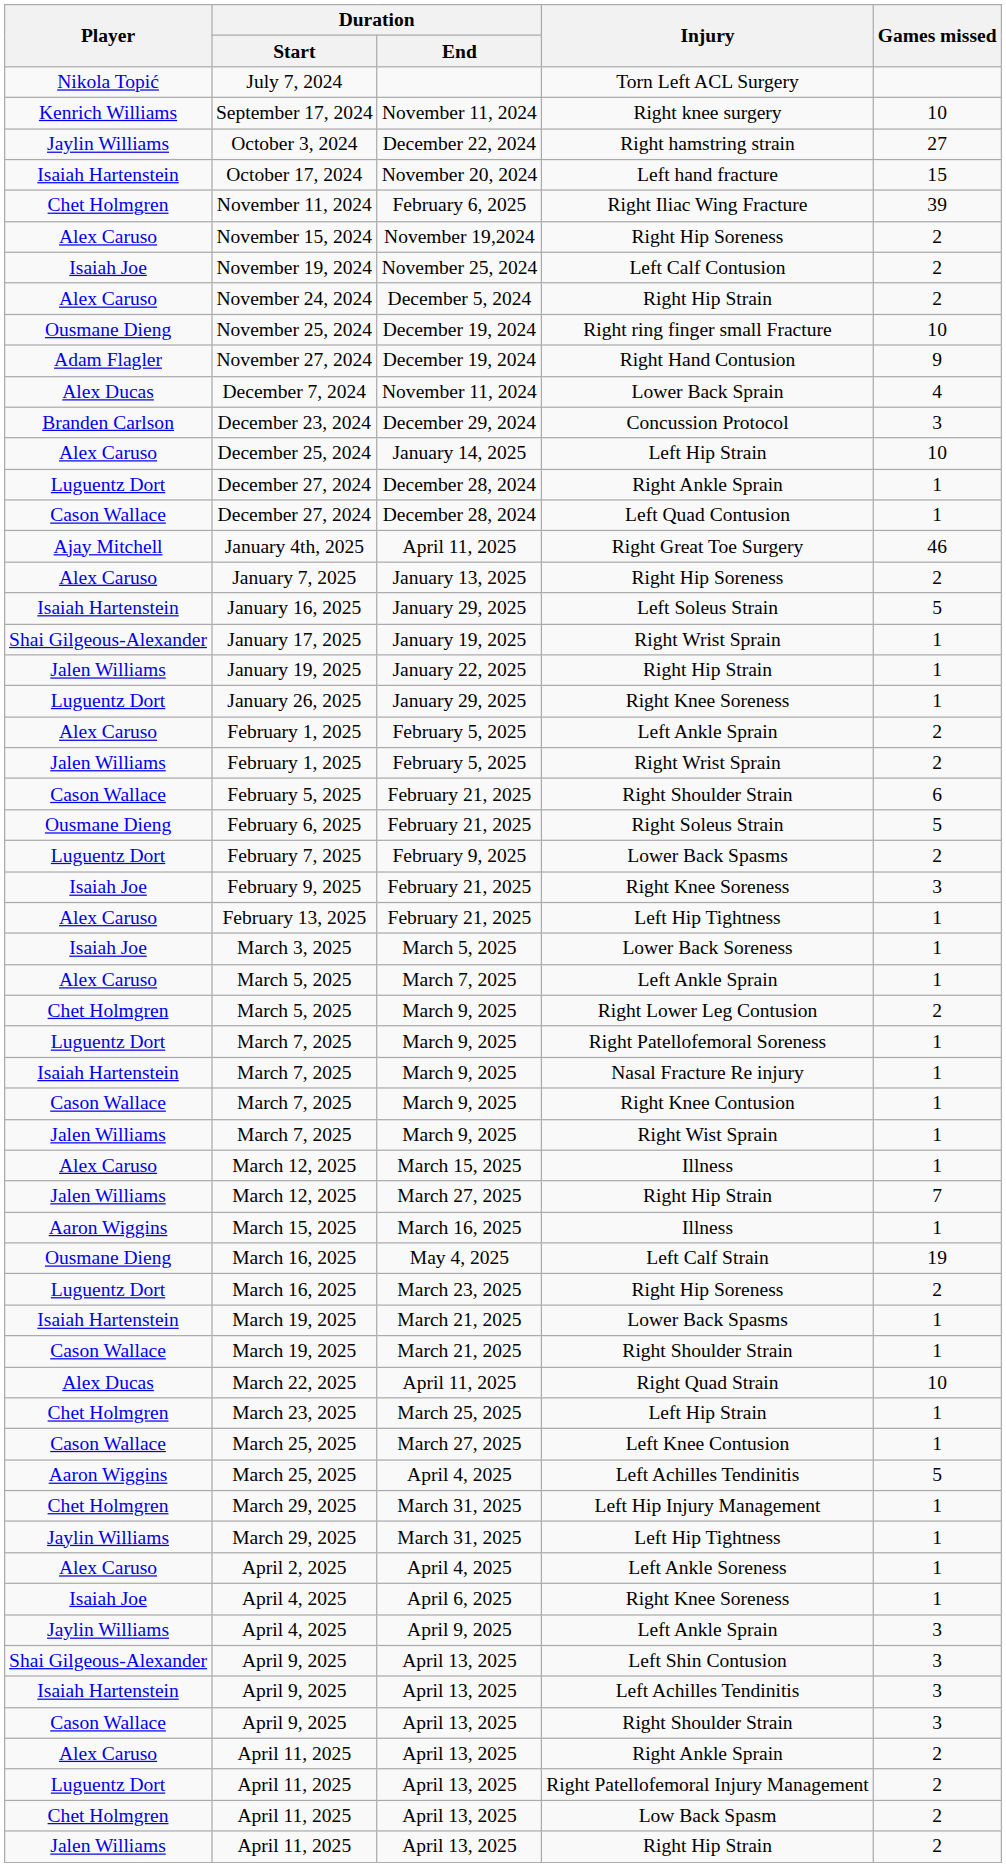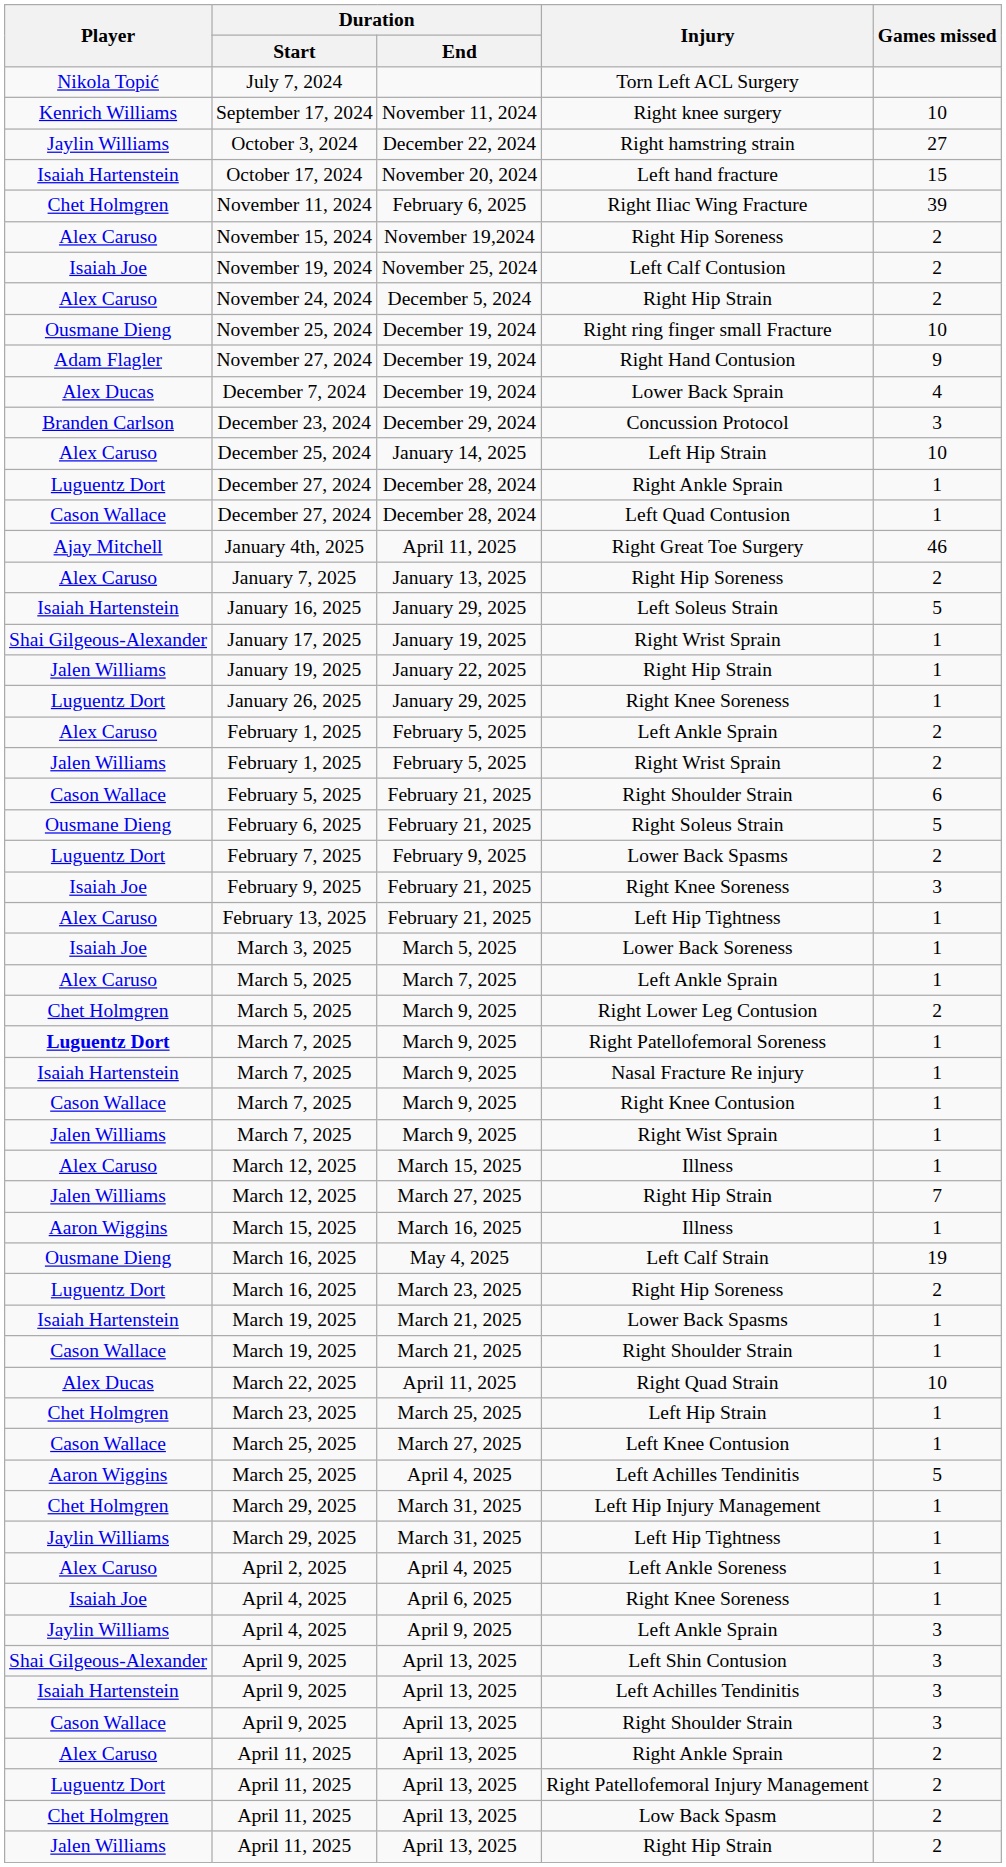(459, 391) November 11, 2024 -> (459, 391) December 19, 2024
(108, 1041) normal -> (108, 1041) bold
